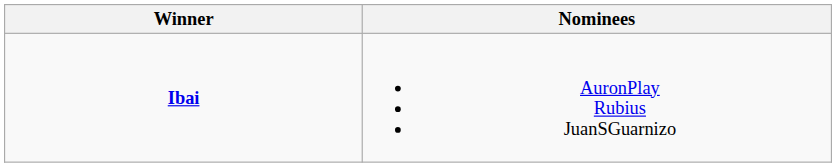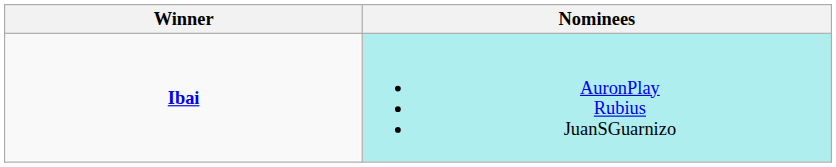(597, 108) no background -> (597, 108) paleturquoise background
